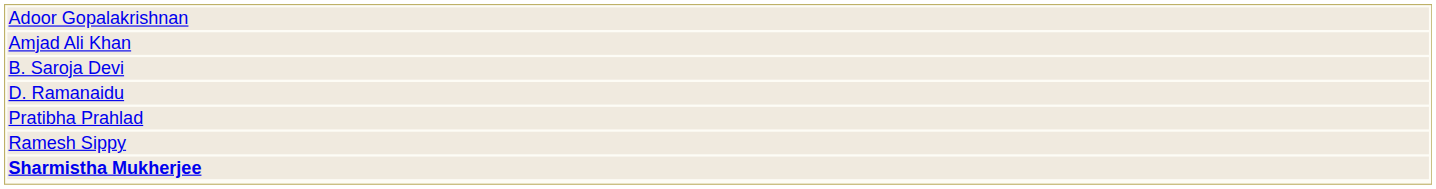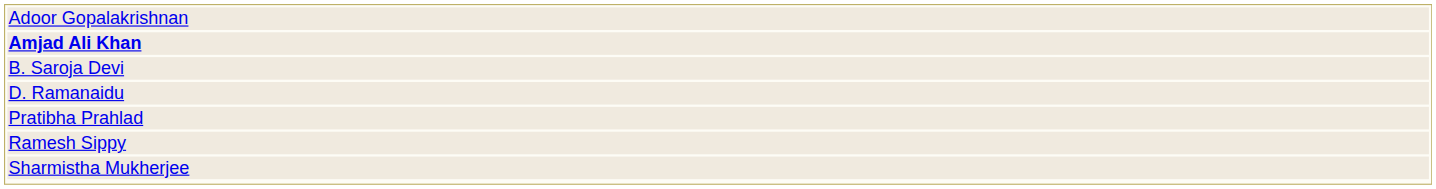(70, 43) normal -> (75, 43) bold
(105, 167) bold -> (99, 167) normal
